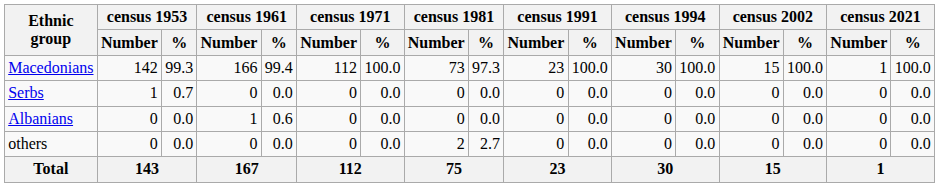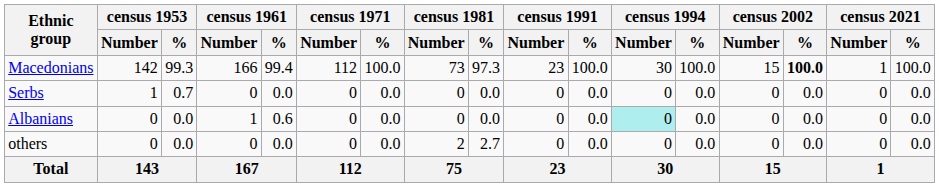(805, 67) normal -> (805, 67) bold
(668, 118) no background -> (668, 118) paleturquoise background
